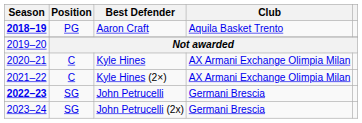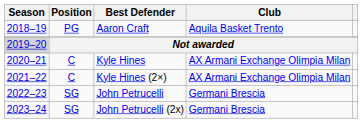(27, 28) bold -> (27, 28) normal
(27, 45) no background -> (27, 45) lightgrey background
(27, 93) bold -> (27, 93) normal
